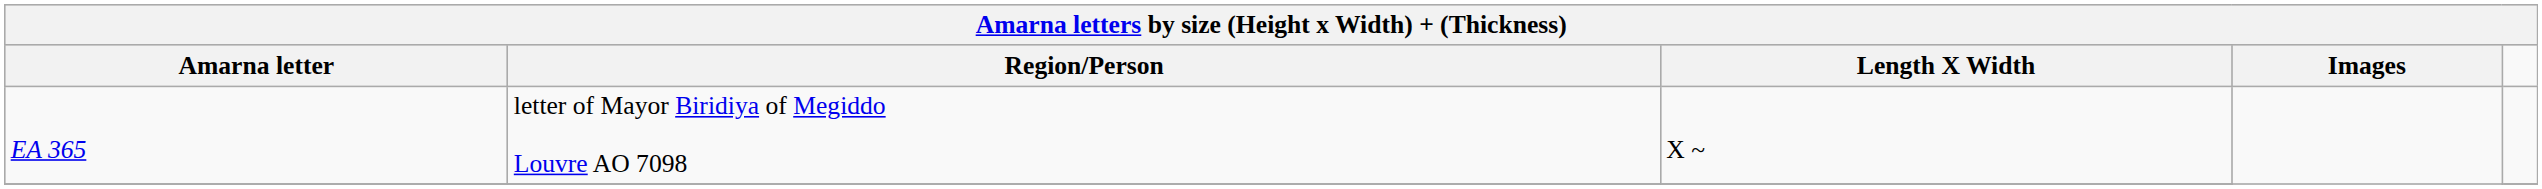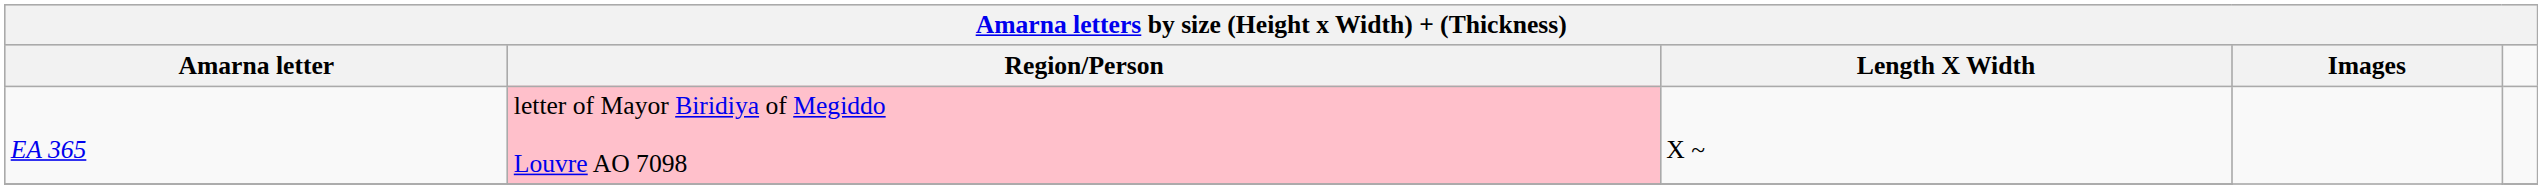(700, 134) no background -> (700, 134) pink background
